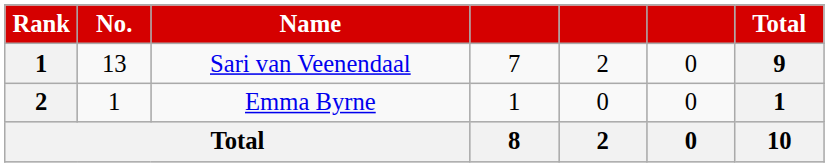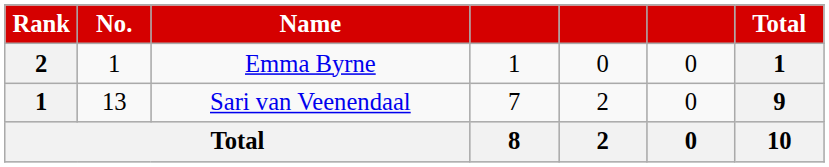rows swapped: (310, 63) <-> (310, 102)
